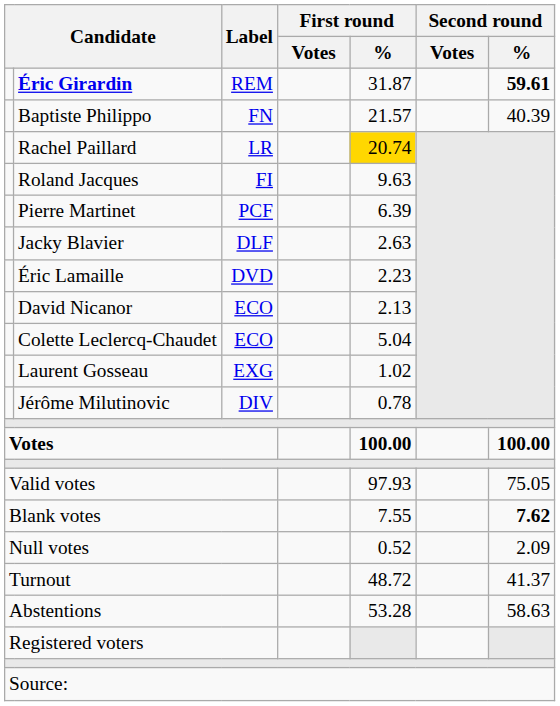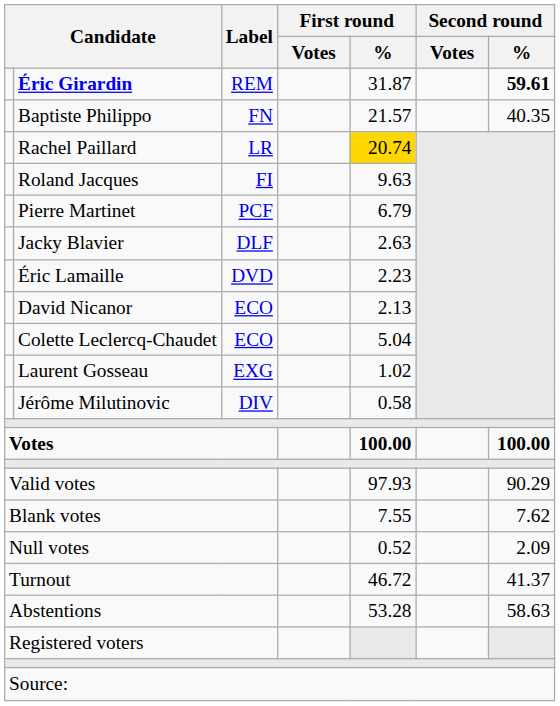(528, 116) 40.39 -> (528, 116) 40.35
(395, 211) 6.39 -> (395, 211) 6.79
(395, 402) 0.78 -> (395, 402) 0.58
(528, 484) 75.05 -> (528, 484) 90.29
(533, 515) bold -> (533, 515) normal
(390, 579) 48.72 -> (390, 579) 46.72
